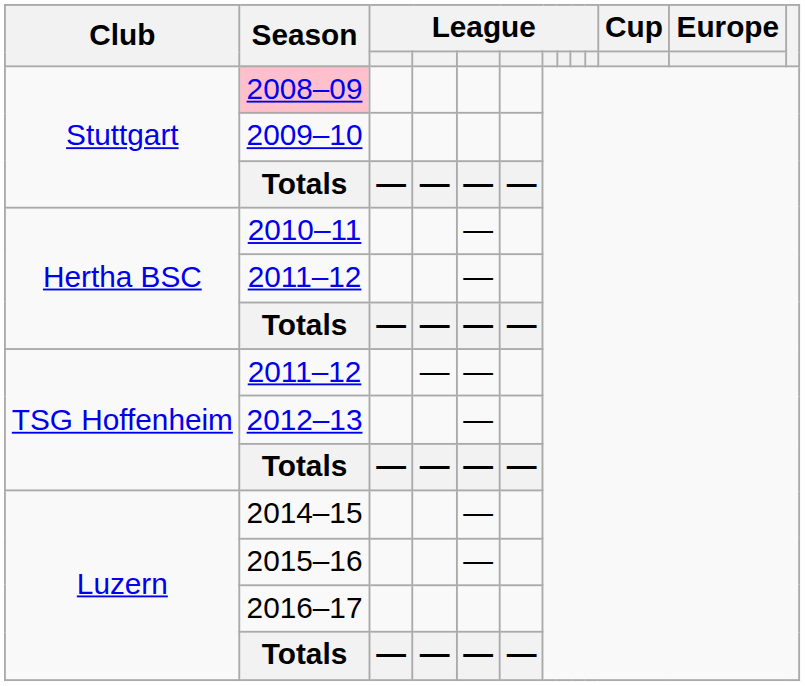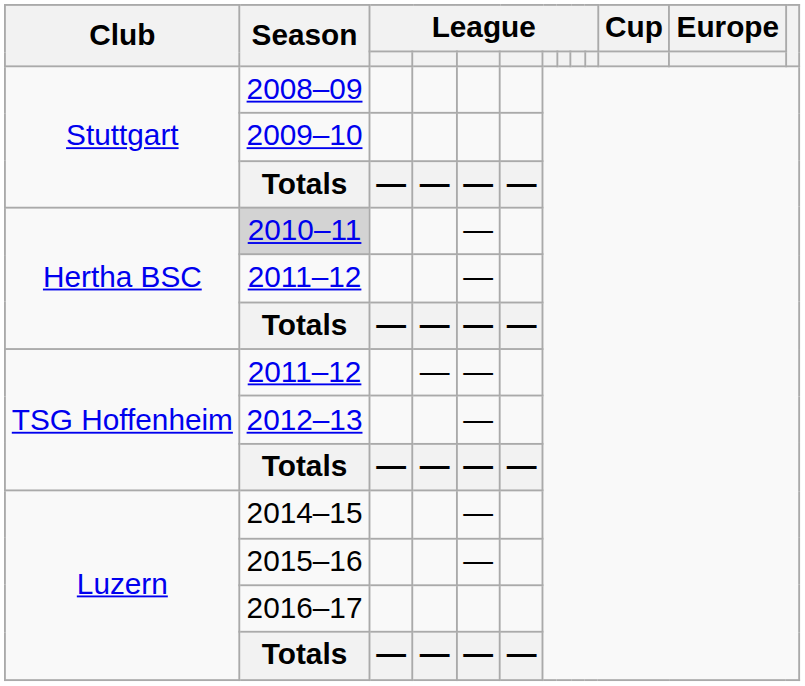(305, 89) pink background -> (305, 89) no background
(305, 230) no background -> (305, 230) lightgrey background
